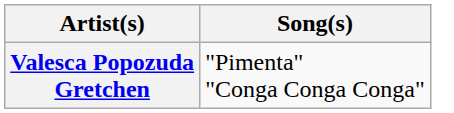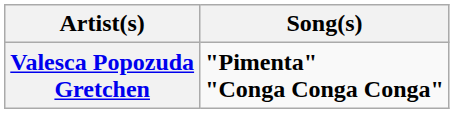(315, 75) normal -> (324, 75) bold
